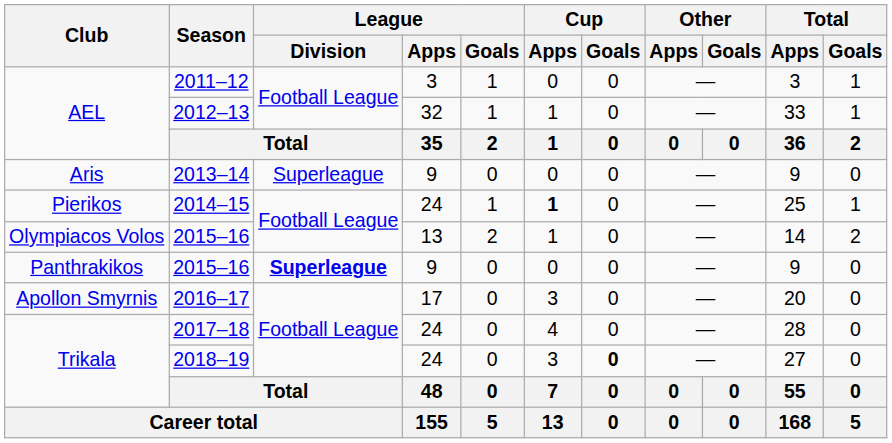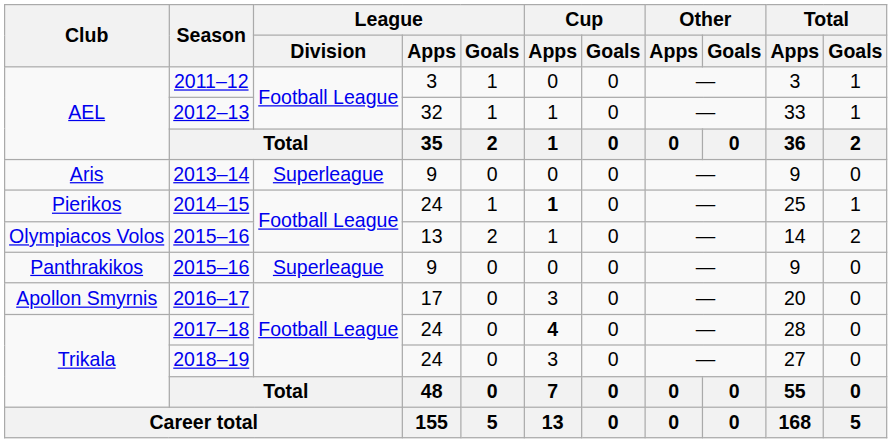(328, 267) bold -> (328, 267) normal
(553, 329) normal -> (553, 329) bold
(613, 360) bold -> (613, 360) normal
